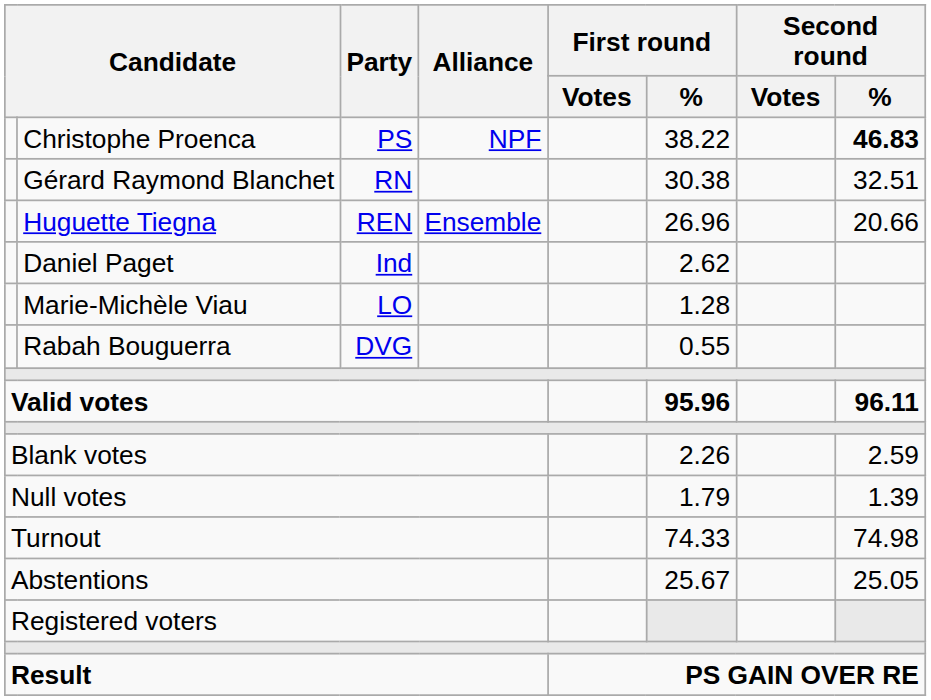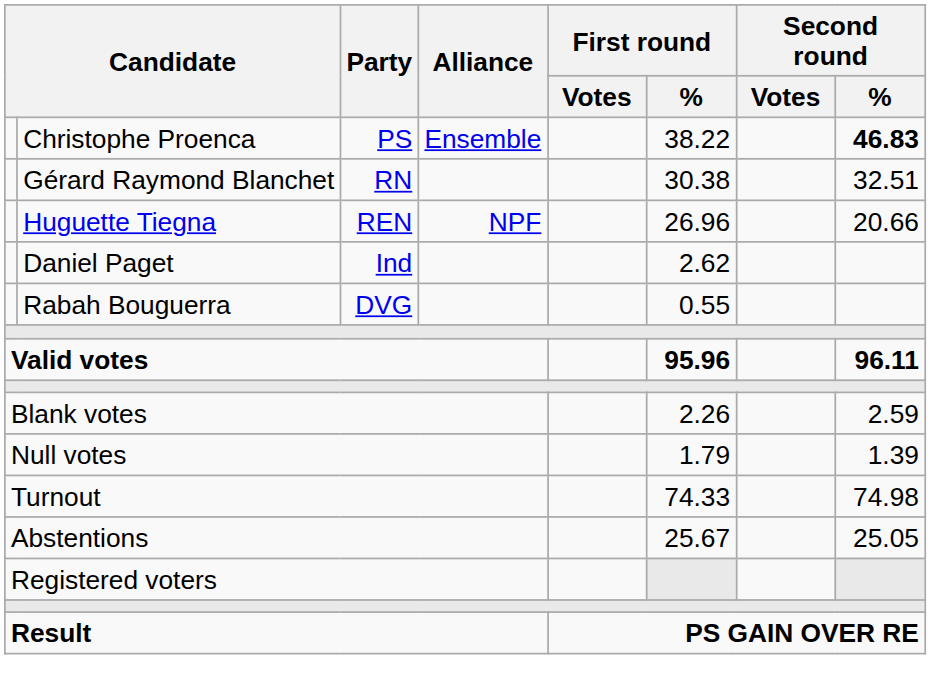(515, 139) NPF -> (483, 139) Ensemble
(483, 222) Ensemble -> (515, 222) NPF
- row: (135, 305)
